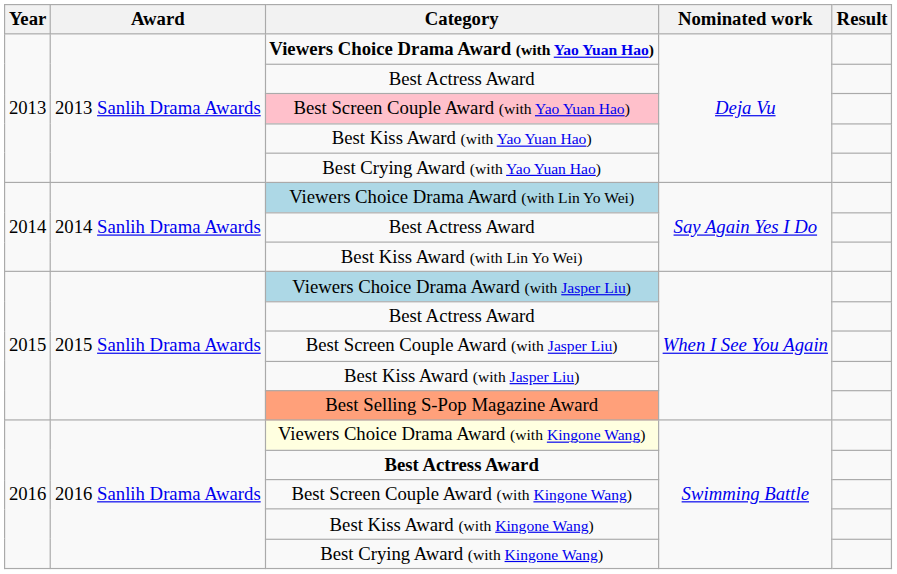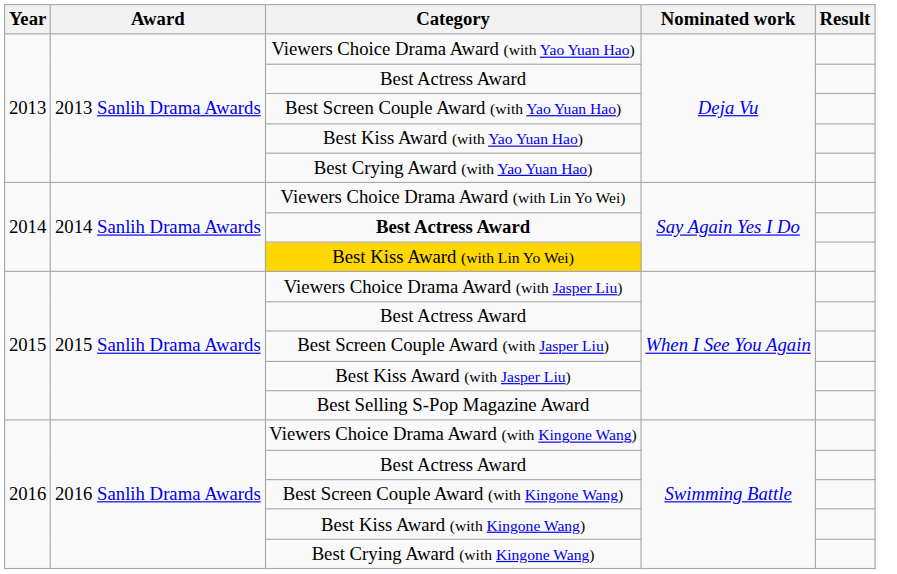(462, 49) bold -> (453, 49) normal
(462, 108) pink background -> (453, 108) no background
(462, 197) lightblue background -> (453, 197) no background
(462, 227) normal -> (453, 227) bold
(462, 256) no background -> (453, 256) gold background
(462, 286) lightblue background -> (453, 286) no background
(462, 405) lightsalmon background -> (453, 405) no background
(462, 434) lightyellow background -> (453, 434) no background
(462, 464) bold -> (453, 464) normal
